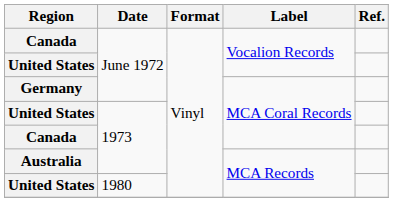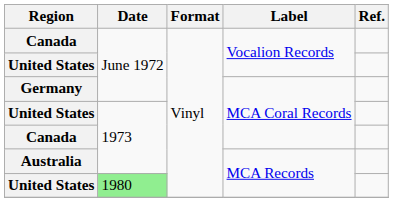(117, 185) no background -> (117, 185) lightgreen background
